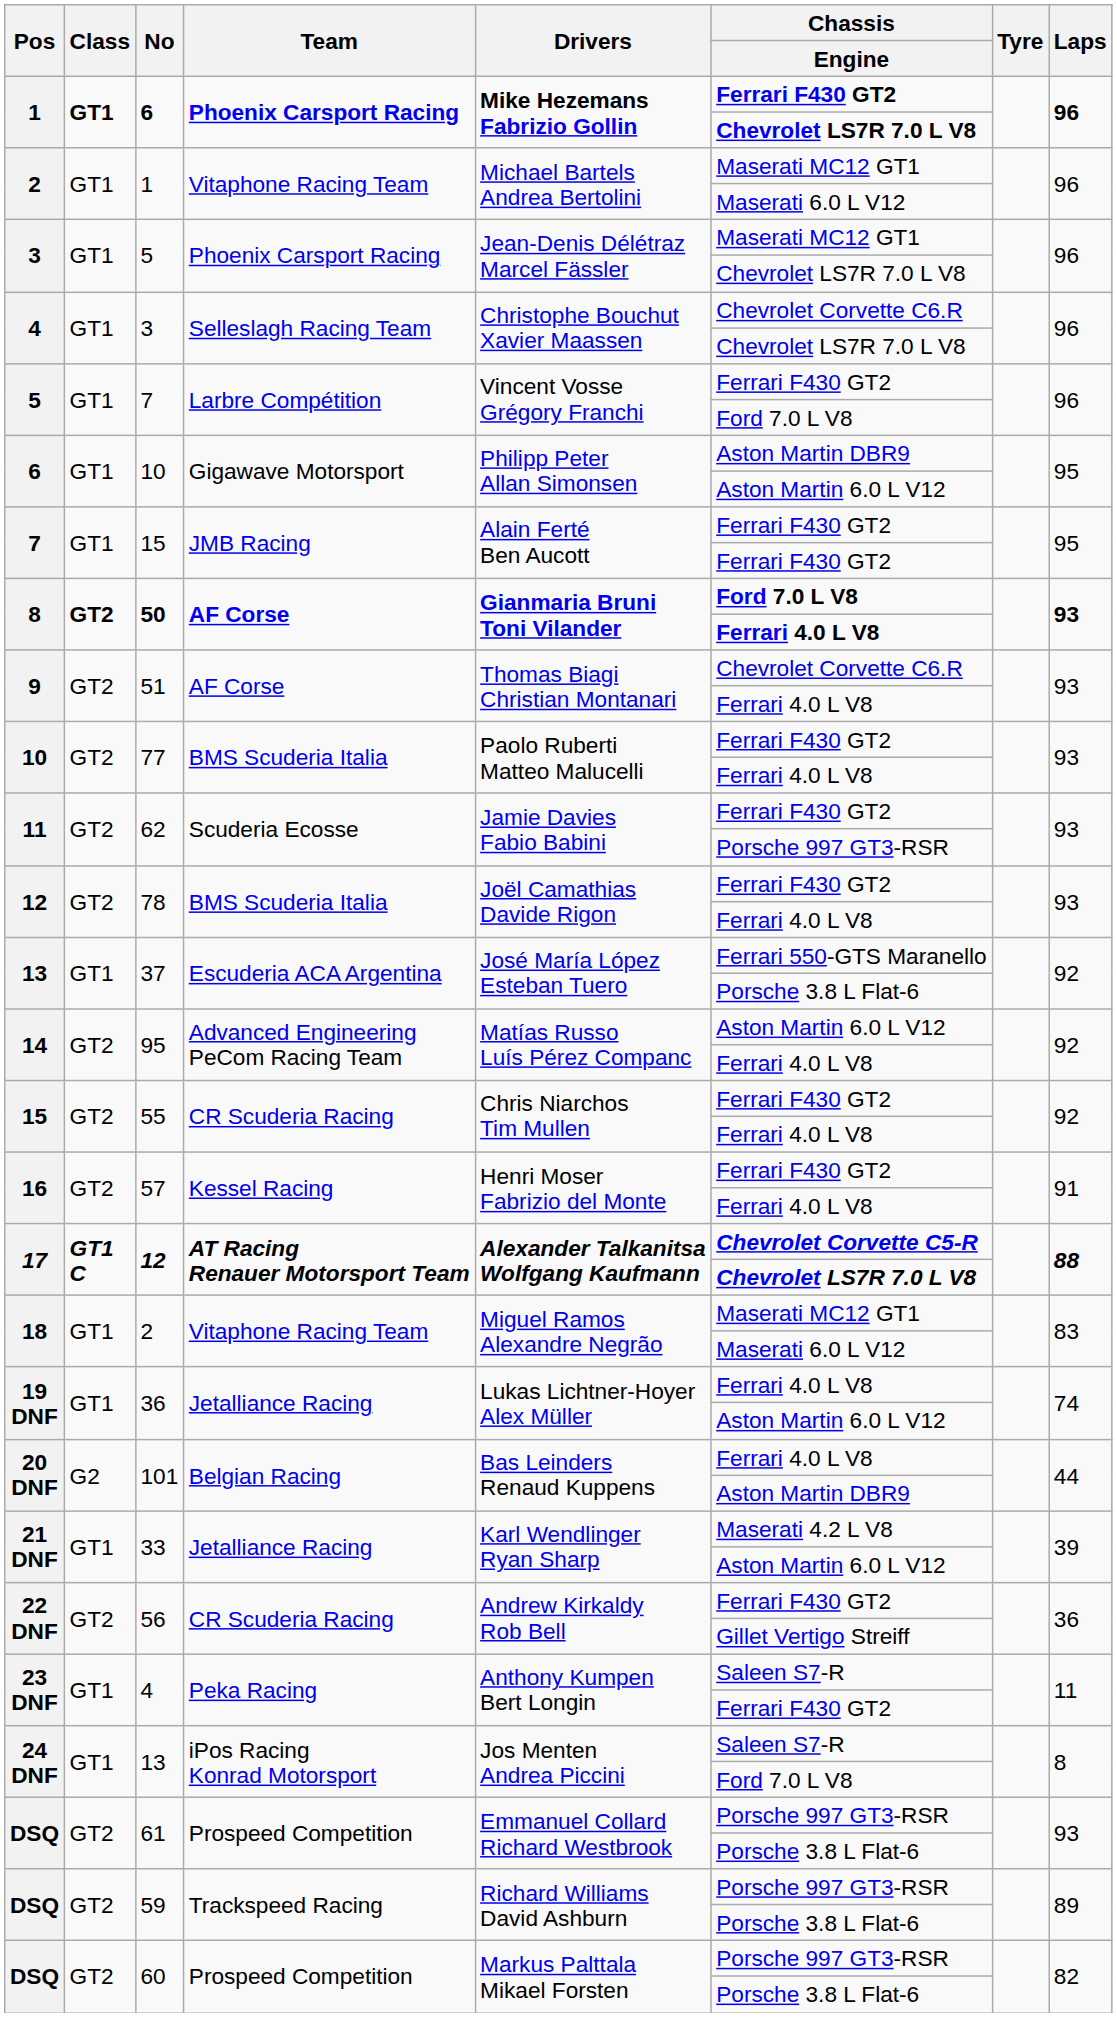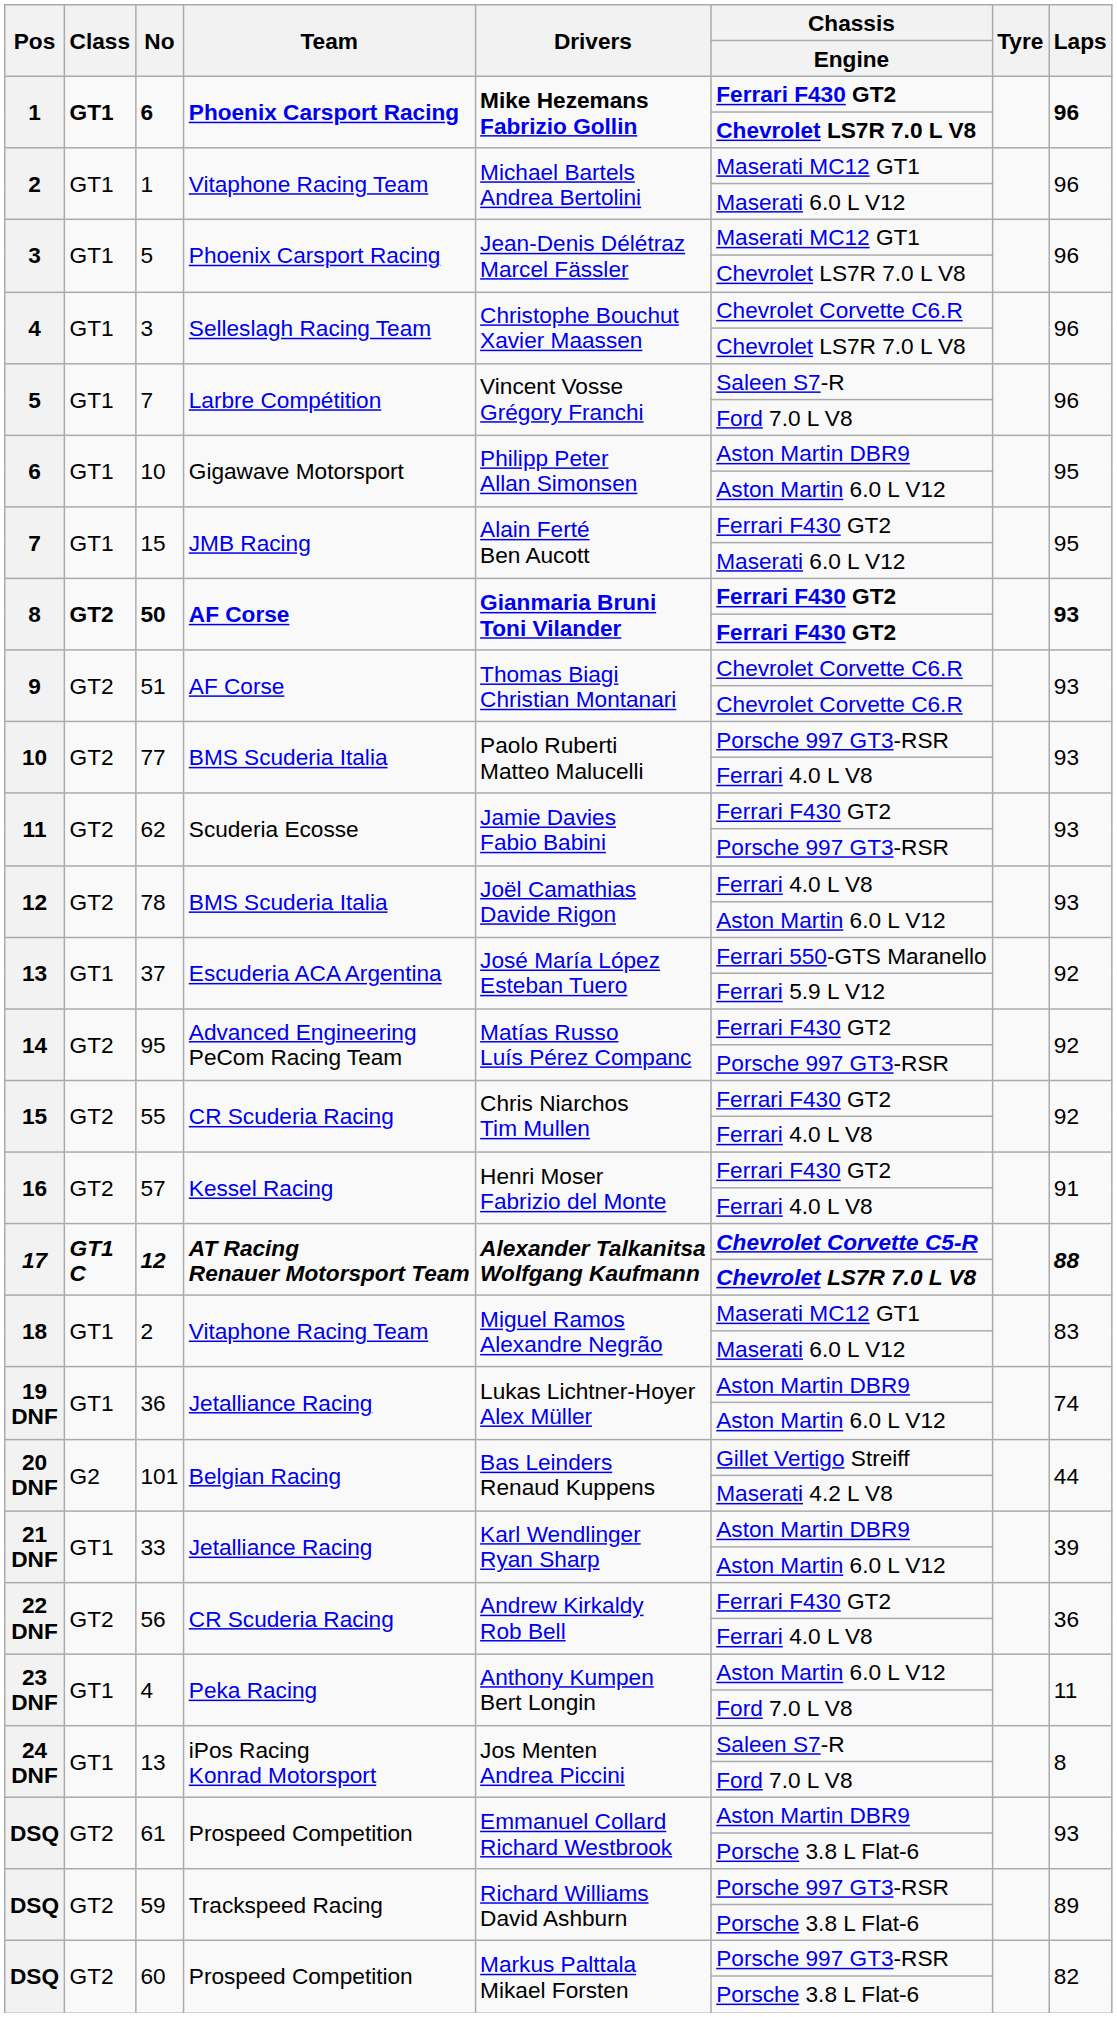(804, 381) Ferrari F430 GT2 -> (780, 381) Saleen S7-R
(804, 561) Ferrari F430 GT2 -> (811, 561) Maserati 6.0 L V12
(787, 597) Ford 7.0 L V8 -> (806, 597) Ferrari F430 GT2
(798, 632) Ferrari 4.0 L V8 -> (806, 632) Ferrari F430 GT2
(794, 704) Ferrari 4.0 L V8 -> (839, 704) Chevrolet Corvette C6.R
(804, 740) Ferrari F430 GT2 -> (833, 740) Porsche 997 GT3-RSR
(804, 883) Ferrari F430 GT2 -> (794, 883) Ferrari 4.0 L V8
(794, 919) Ferrari 4.0 L V8 -> (831, 919) Aston Martin 6.0 L V12
(818, 991) Porsche 3.8 L Flat-6 -> (801, 991) Ferrari 5.9 L V12
(831, 1027) Aston Martin 6.0 L V12 -> (804, 1027) Ferrari F430 GT2
(794, 1063) Ferrari 4.0 L V8 -> (833, 1063) Porsche 997 GT3-RSR
(794, 1385) Ferrari 4.0 L V8 -> (813, 1385) Aston Martin DBR9
(794, 1457) Ferrari 4.0 L V8 -> (813, 1457) Gillet Vertigo Streiff
(813, 1493) Aston Martin DBR9 -> (804, 1493) Maserati 4.2 L V8
(804, 1529) Maserati 4.2 L V8 -> (813, 1529) Aston Martin DBR9
(813, 1636) Gillet Vertigo Streiff -> (794, 1636) Ferrari 4.0 L V8
(780, 1672) Saleen S7-R -> (831, 1672) Aston Martin 6.0 L V12
(804, 1708) Ferrari F430 GT2 -> (784, 1708) Ford 7.0 L V8
(833, 1816) Porsche 997 GT3-RSR -> (813, 1816) Aston Martin DBR9
